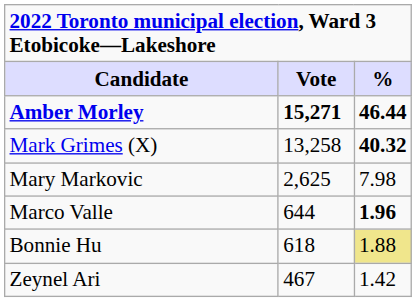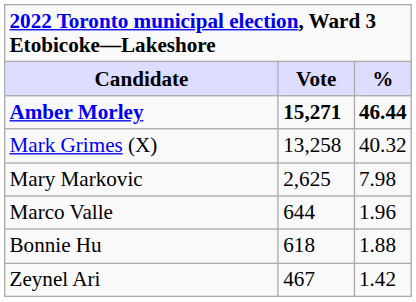(383, 145) bold -> (383, 145) normal
(377, 212) bold -> (377, 212) normal
(377, 245) khaki background -> (377, 245) no background
